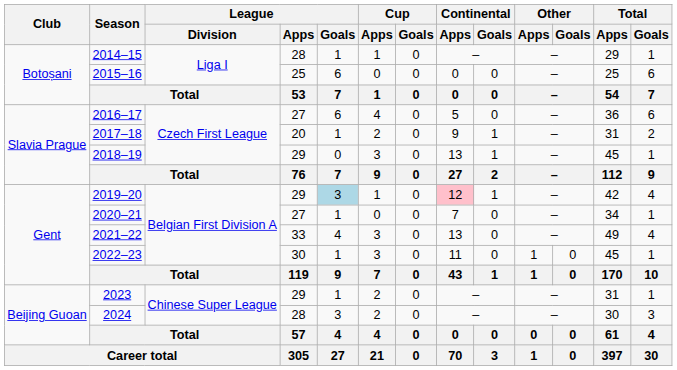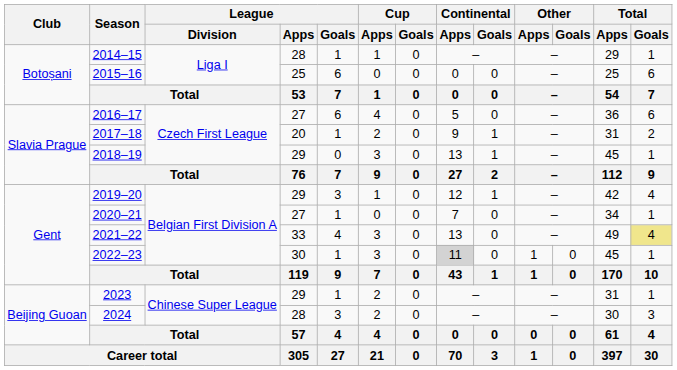(338, 194) lightblue background -> (338, 194) no background
(455, 194) pink background -> (455, 194) no background
(651, 235) no background -> (651, 235) khaki background
(455, 255) no background -> (455, 255) lightgrey background
